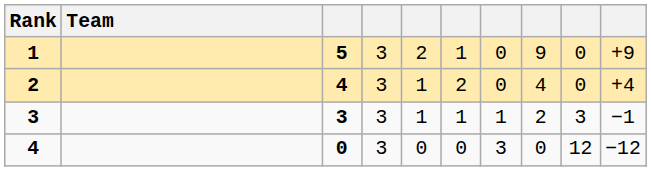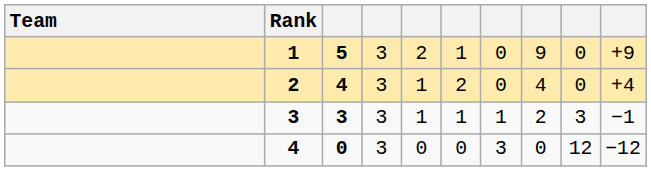columns swapped: (33, 21) <-> (90, 21)
